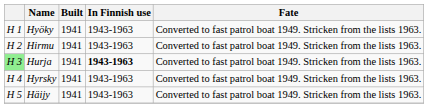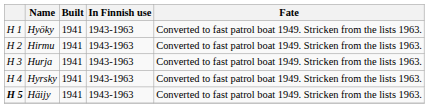(14, 62) lightgreen background -> (14, 62) no background
(110, 62) bold -> (111, 62) normal
(14, 95) normal -> (15, 95) bold
